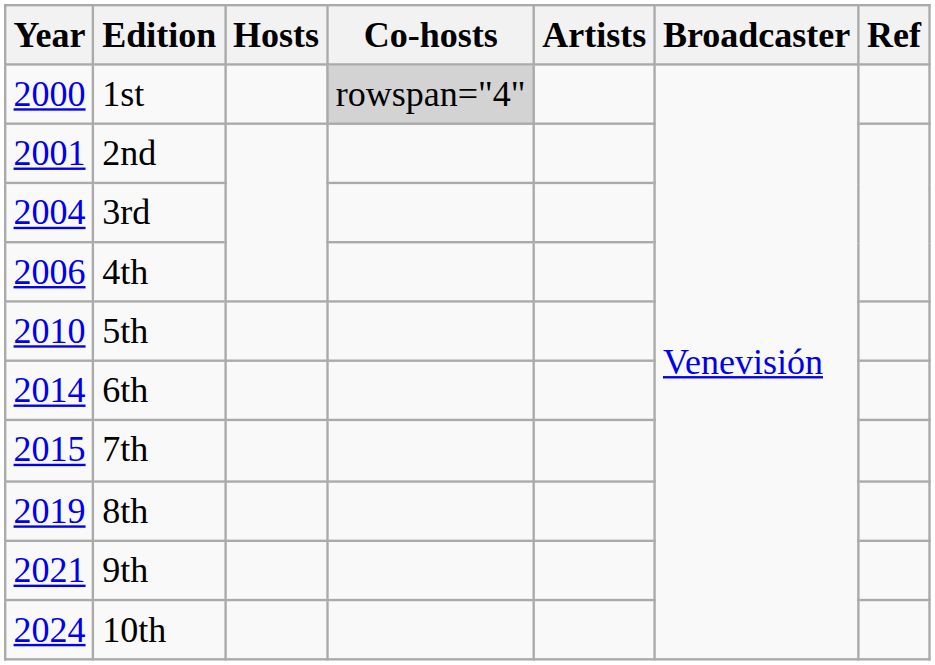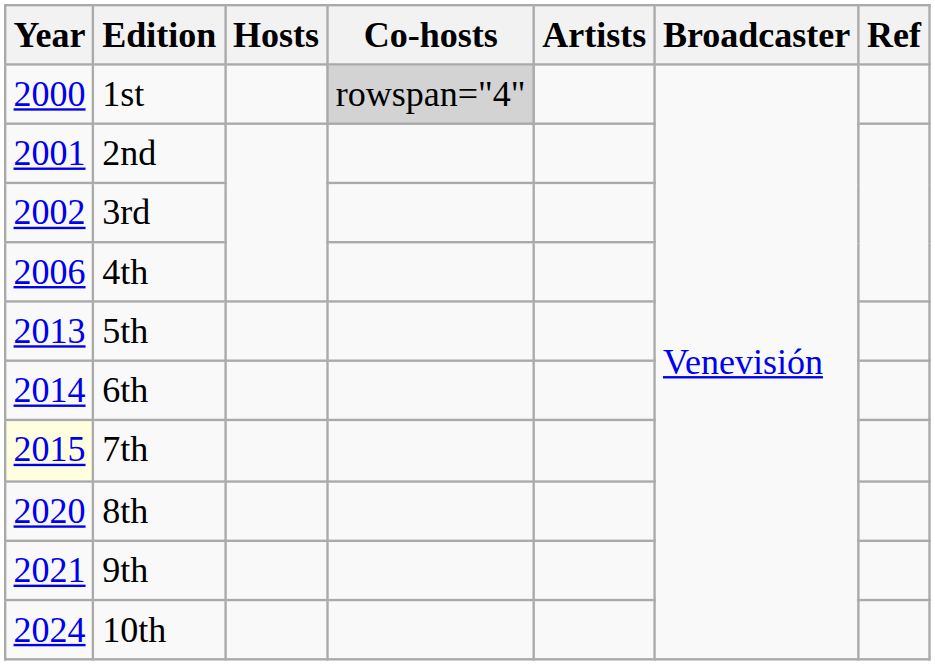(50, 212) 2004 -> (50, 212) 2002
(50, 331) 2010 -> (50, 331) 2013
(50, 450) no background -> (50, 450) lightyellow background
(50, 509) 2019 -> (50, 509) 2020
